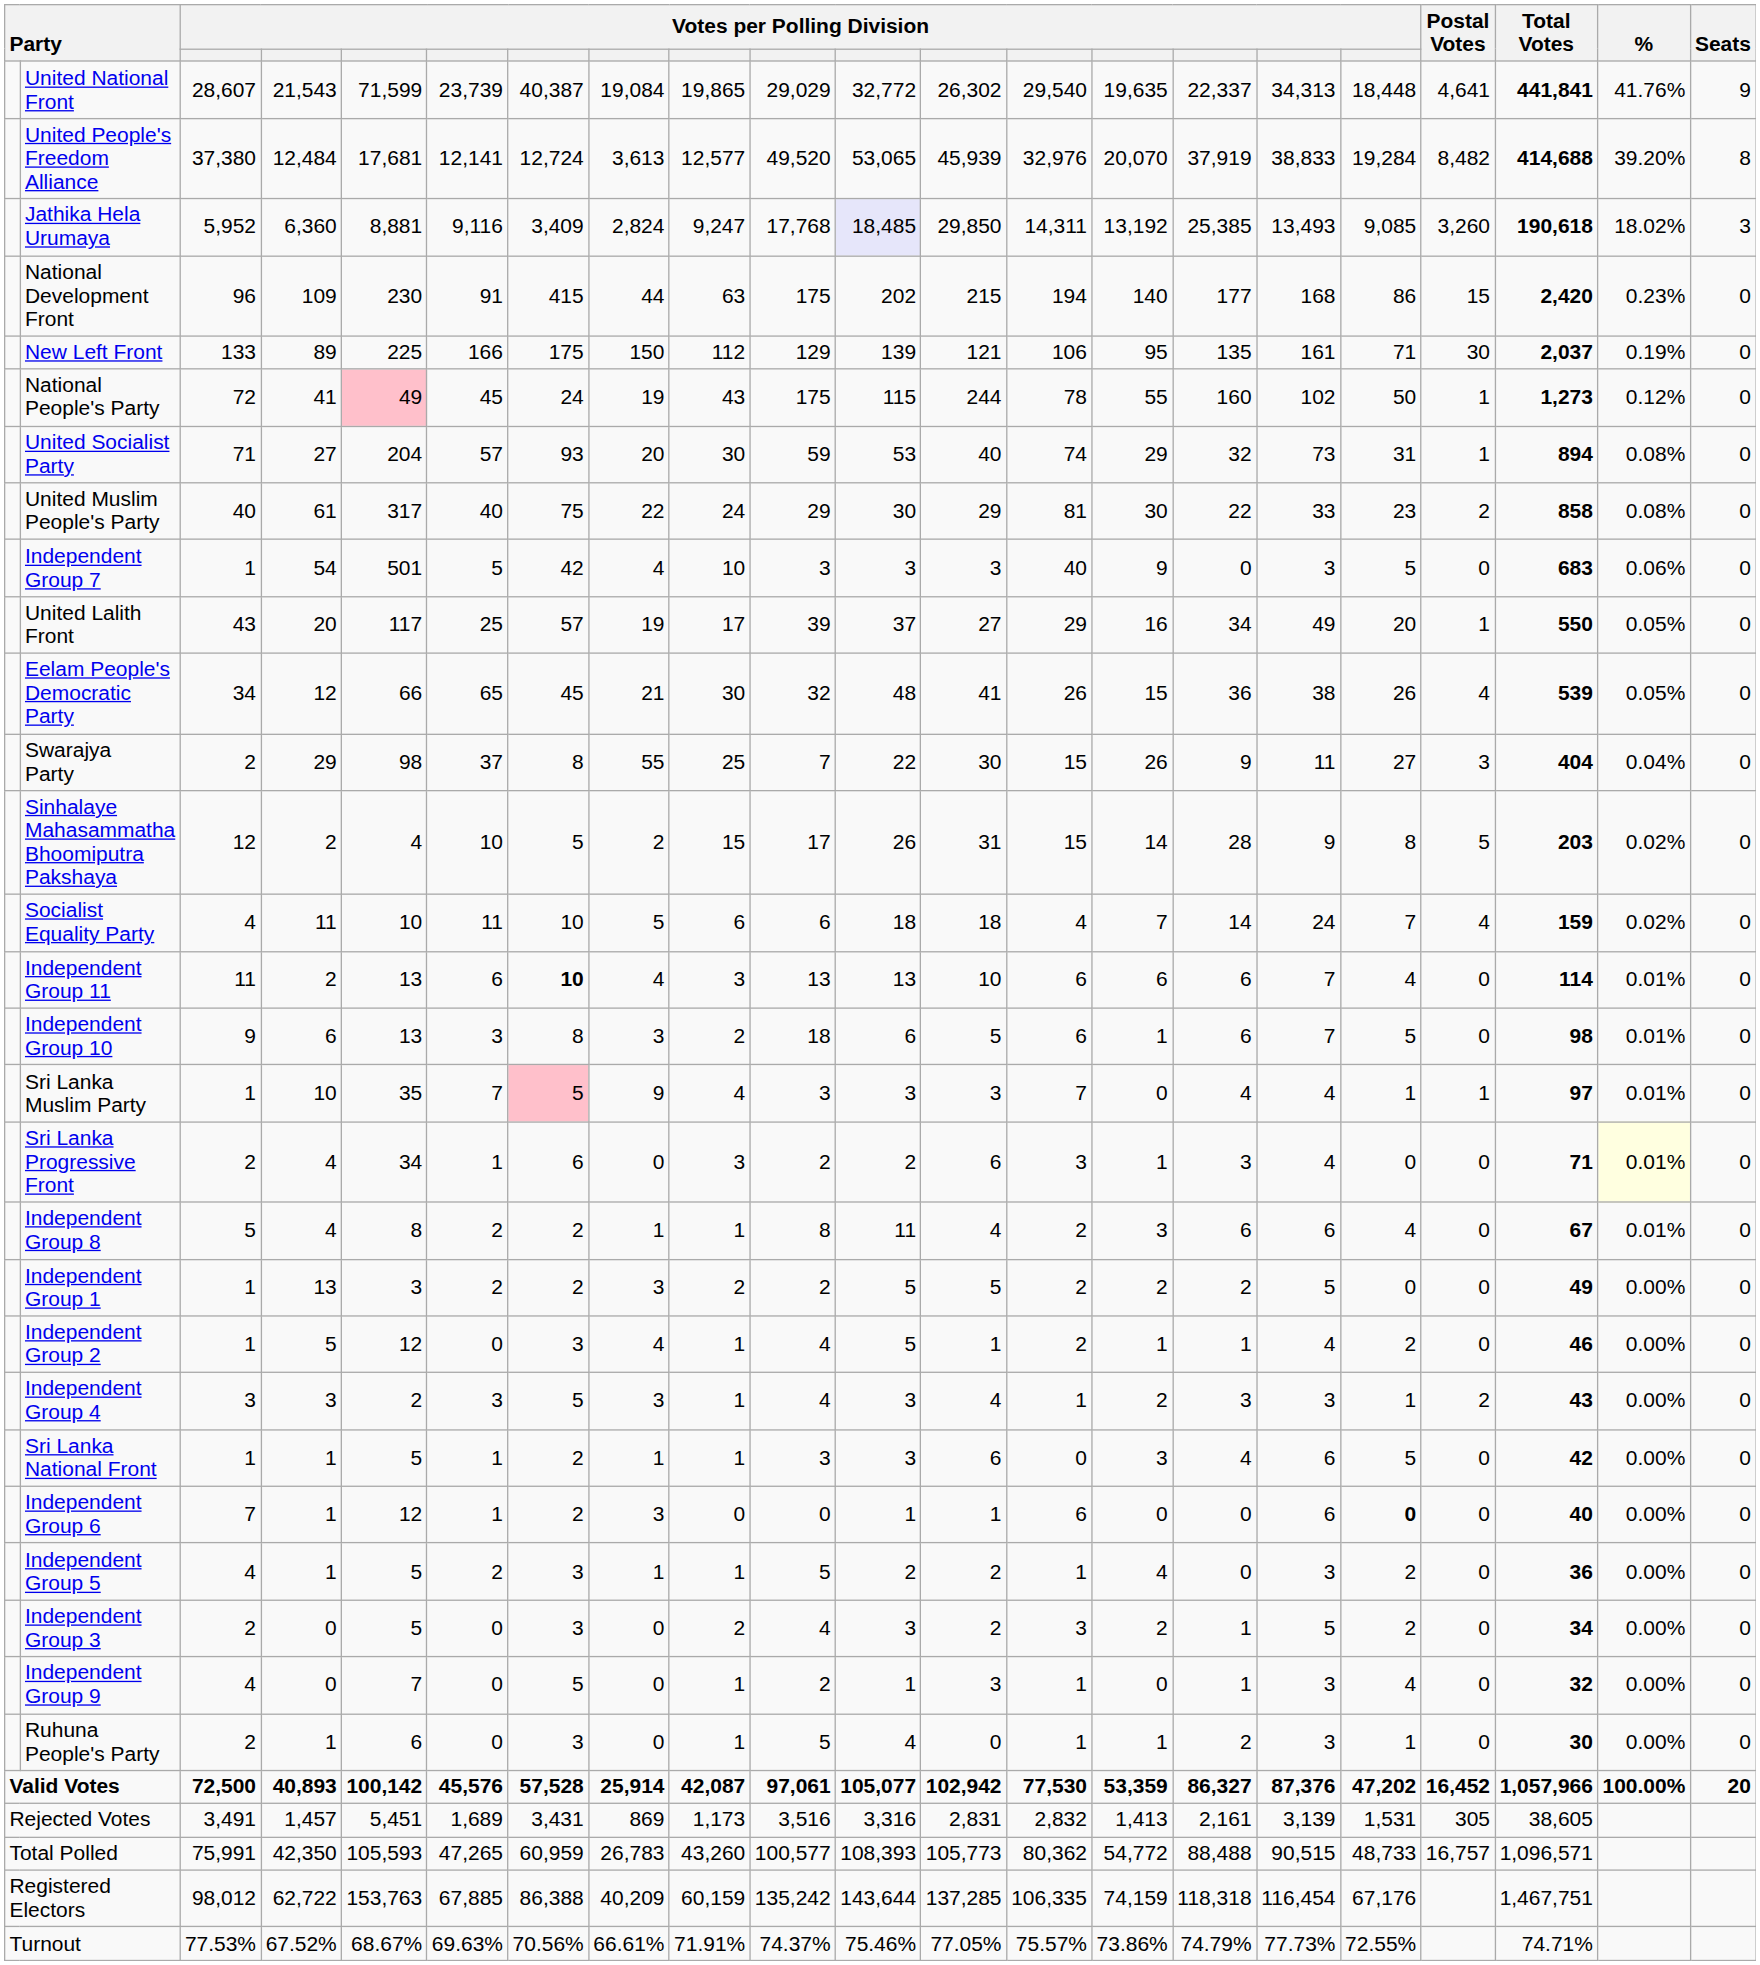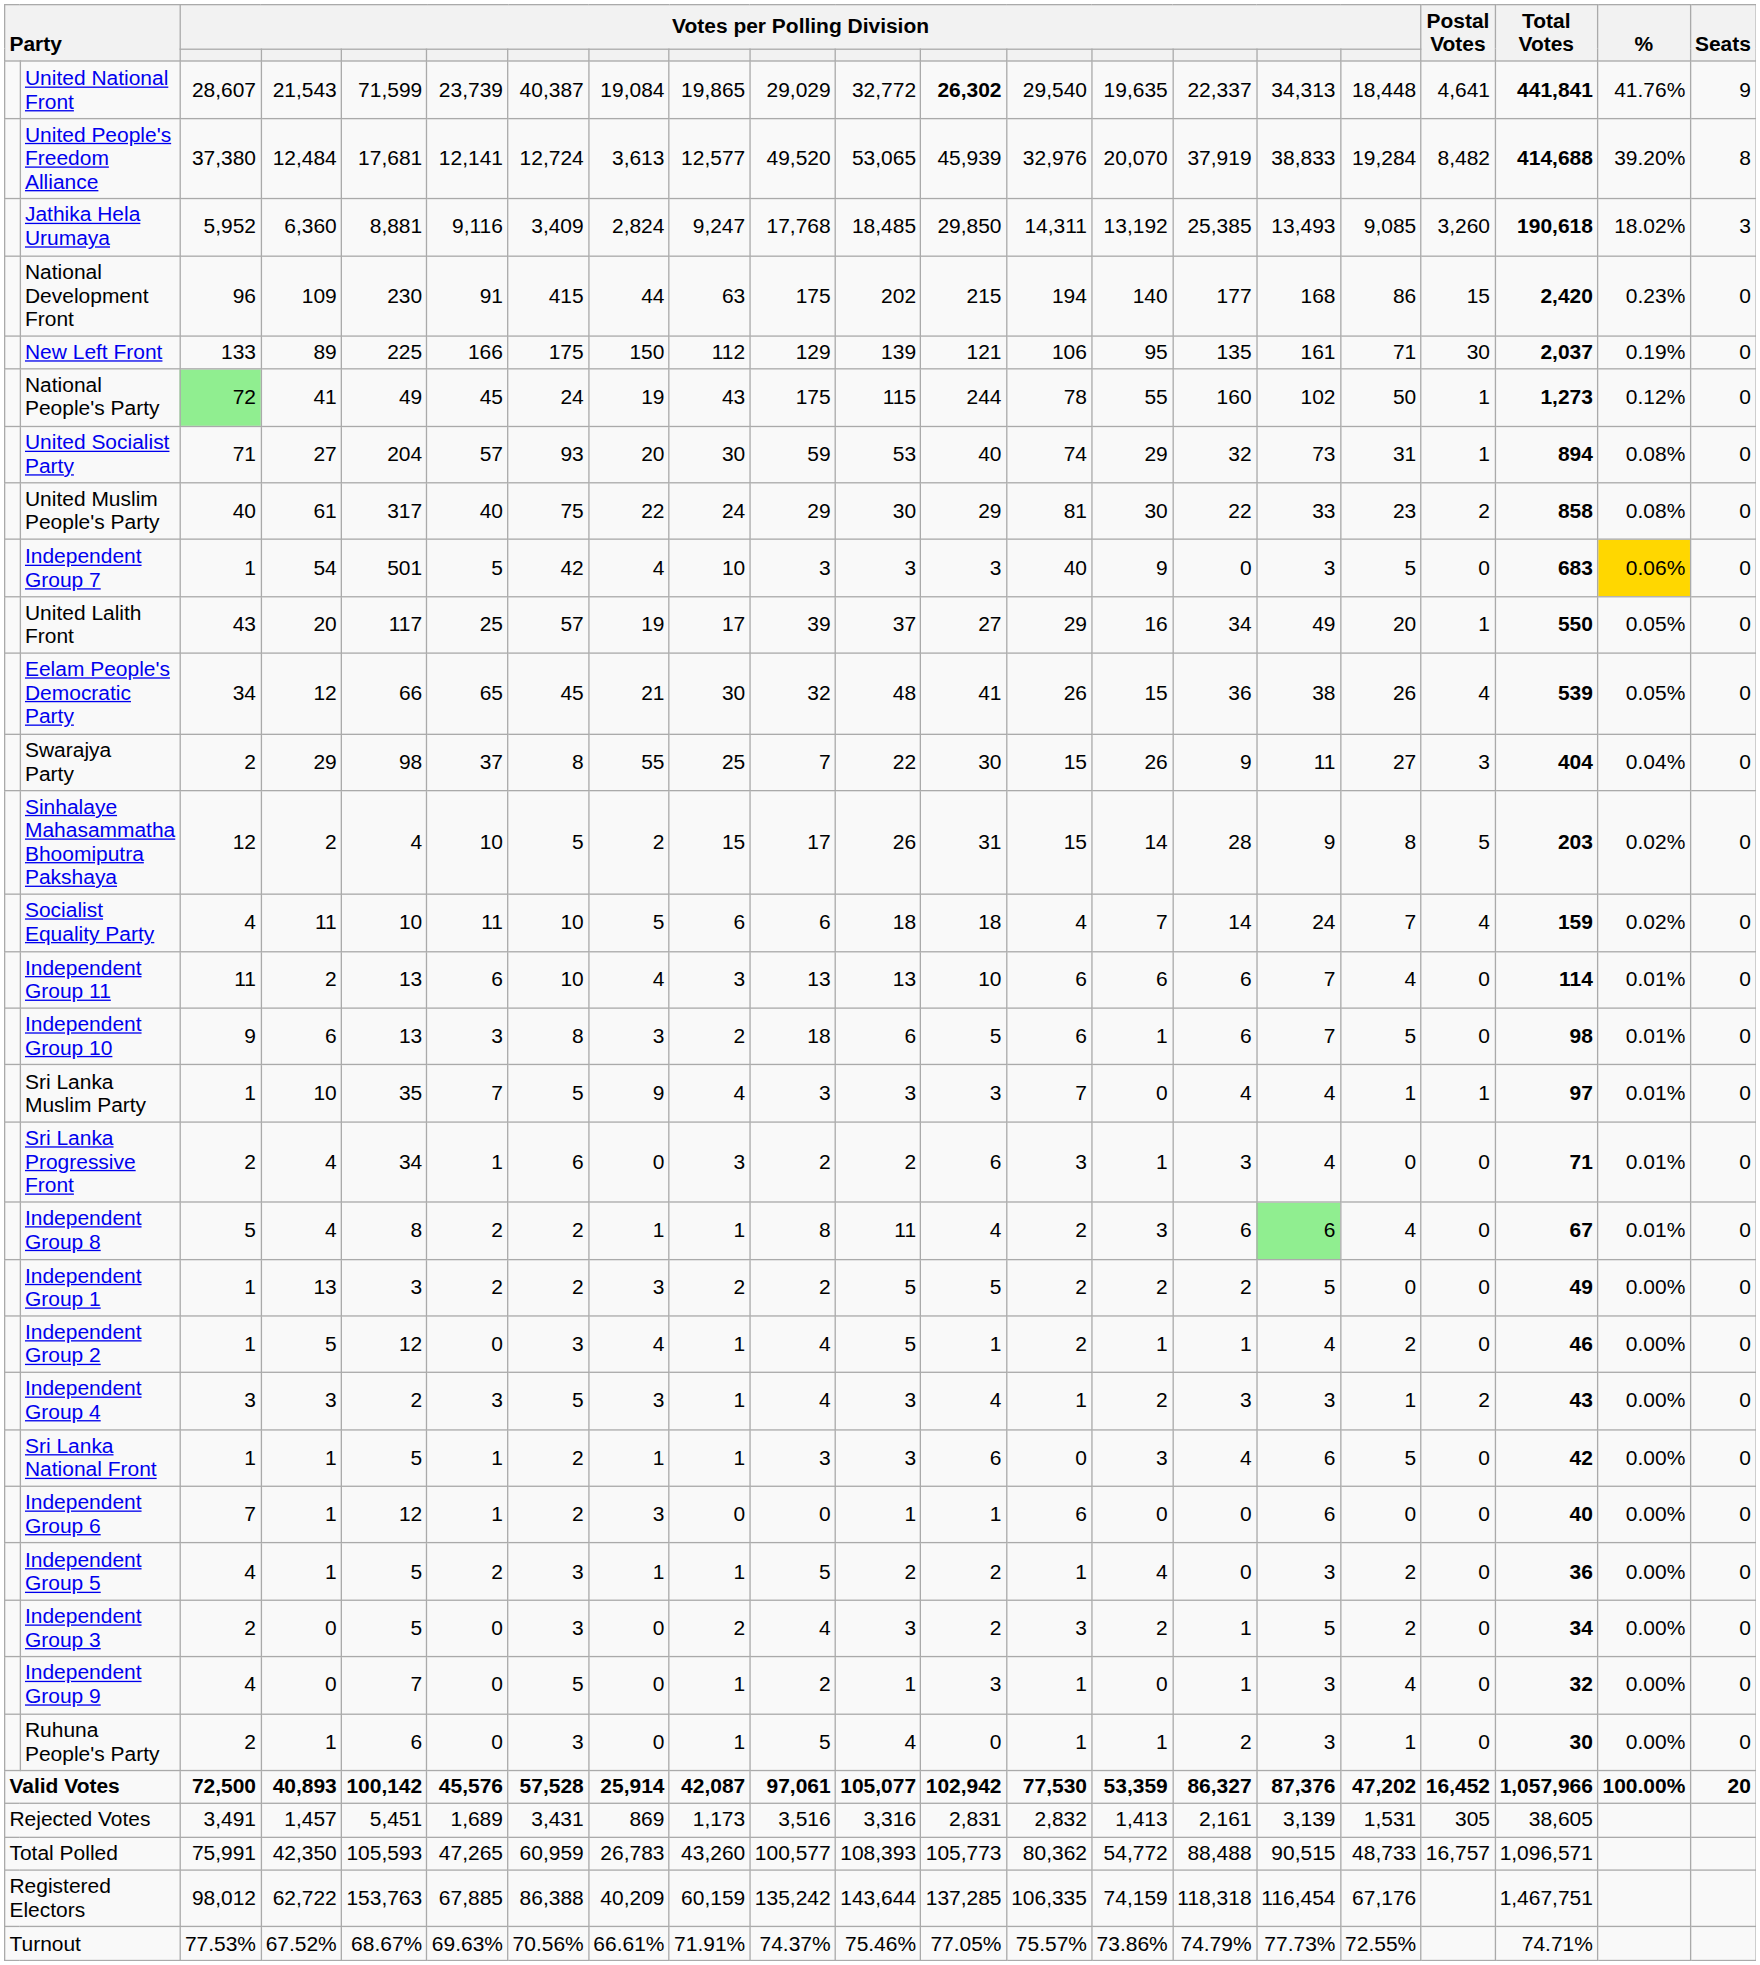(969, 89) normal -> (969, 89) bold
(884, 226) lavender background -> (884, 226) no background
(244, 397) no background -> (244, 397) lightgreen background
(411, 397) pink background -> (411, 397) no background
(1656, 567) no background -> (1656, 567) gold background
(572, 979) bold -> (572, 979) normal
(578, 1093) pink background -> (578, 1093) no background
(1656, 1161) lightyellow background -> (1656, 1161) no background
(1330, 1230) no background -> (1330, 1230) lightgreen background
(1410, 1514) bold -> (1410, 1514) normal
